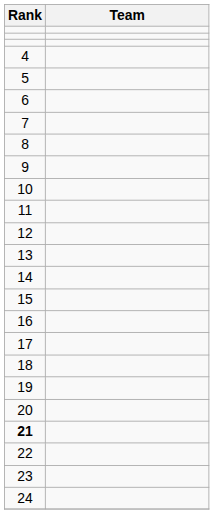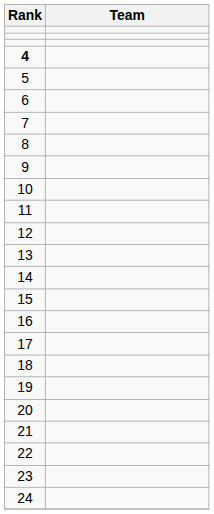(25, 56) normal -> (25, 56) bold
(25, 432) bold -> (25, 432) normal
